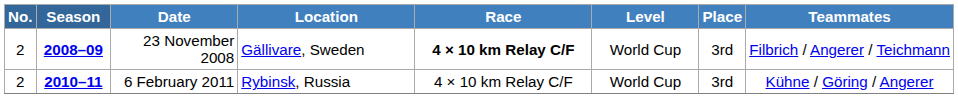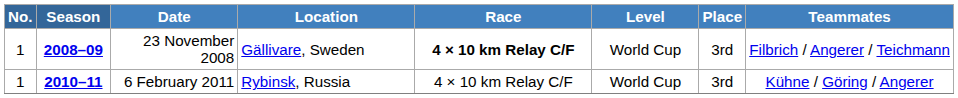(20, 49) 2 -> (20, 49) 1
(20, 82) 2 -> (20, 82) 1
